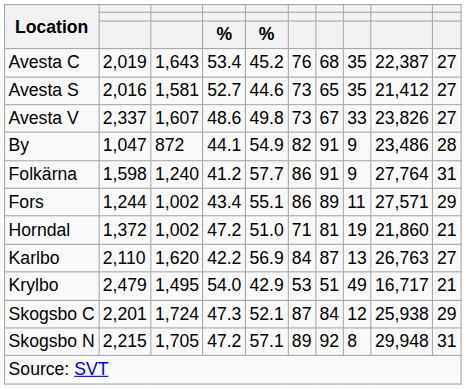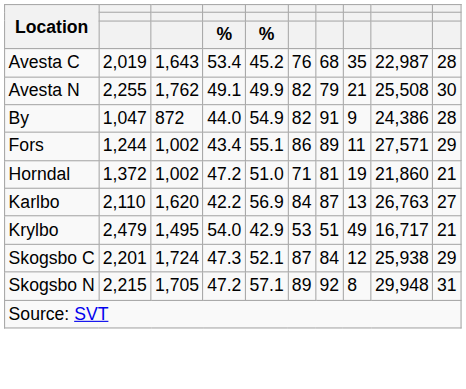(402, 62) 22,387 -> (402, 62) 22,987
(447, 62) 27 -> (447, 62) 28
+ row: (44, 90)
- row: (44, 90)
- row: (44, 118)
(224, 146) 44.1 -> (224, 118) 44.0
(402, 146) 23,486 -> (402, 118) 24,386
- row: (43, 174)
